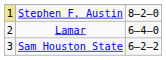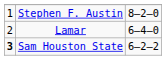(10, 13) khaki background -> (10, 13) no background
(10, 47) normal -> (10, 47) bold
